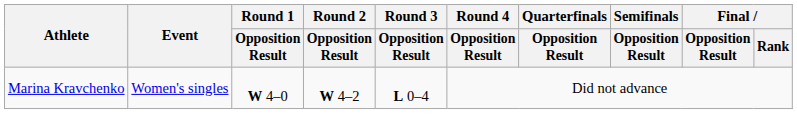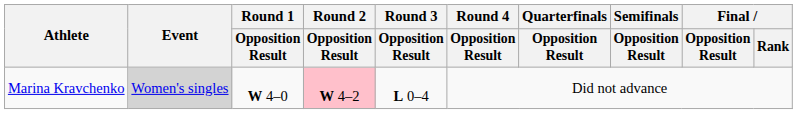(180, 88) no background -> (180, 88) lightgrey background
(339, 96) no background -> (339, 96) pink background
